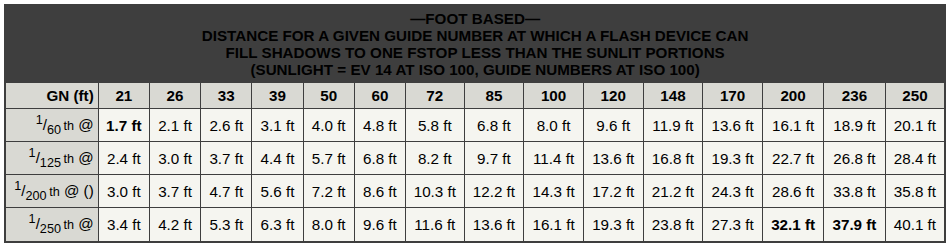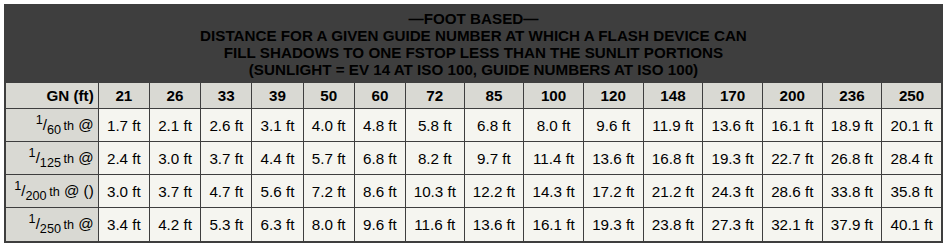(124, 125) bold -> (124, 125) normal
(793, 225) bold -> (792, 225) normal
(854, 225) bold -> (852, 225) normal
